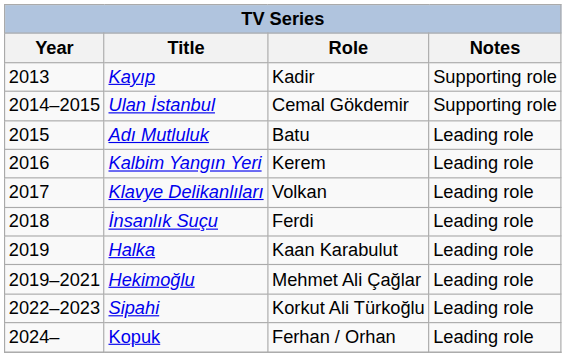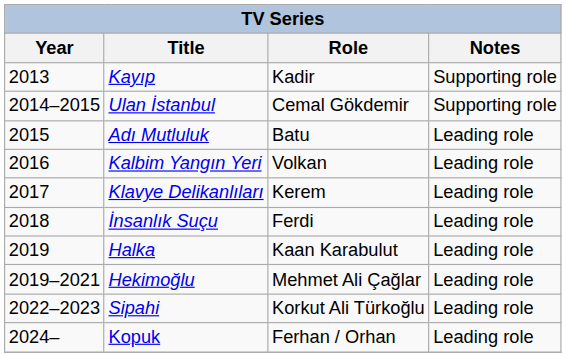(299, 163) Kerem -> (299, 163) Volkan
(299, 192) Volkan -> (299, 192) Kerem
